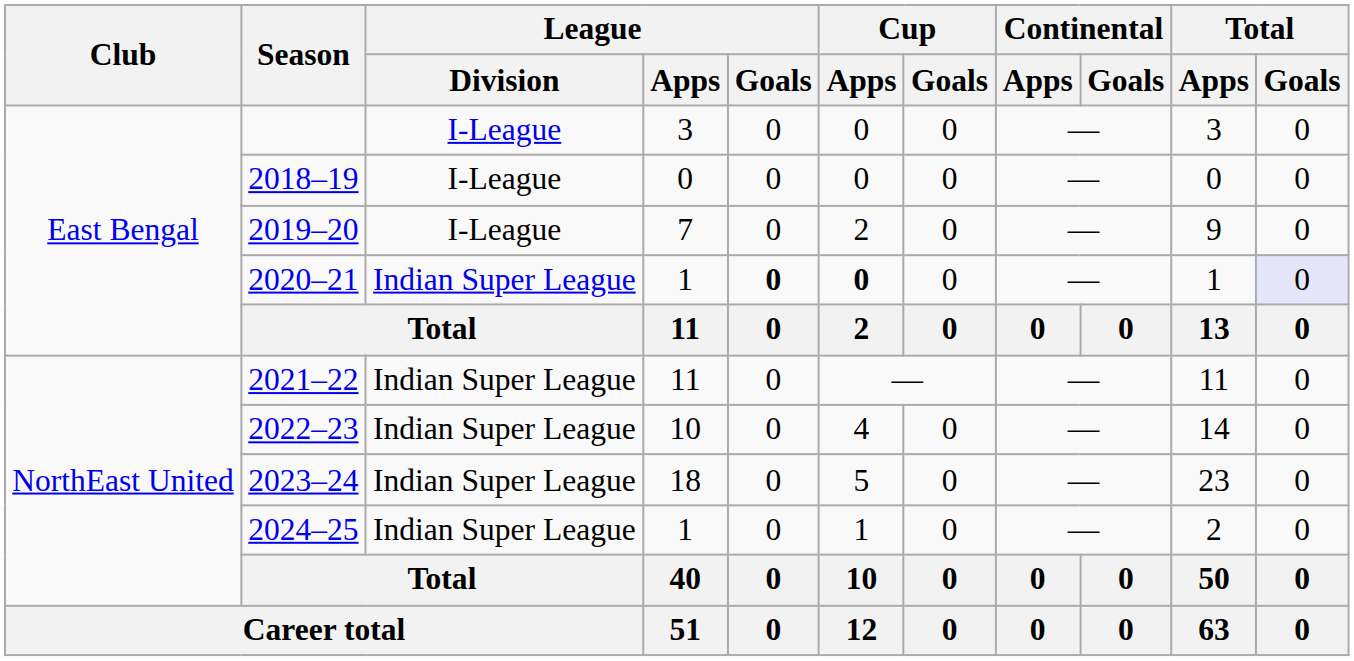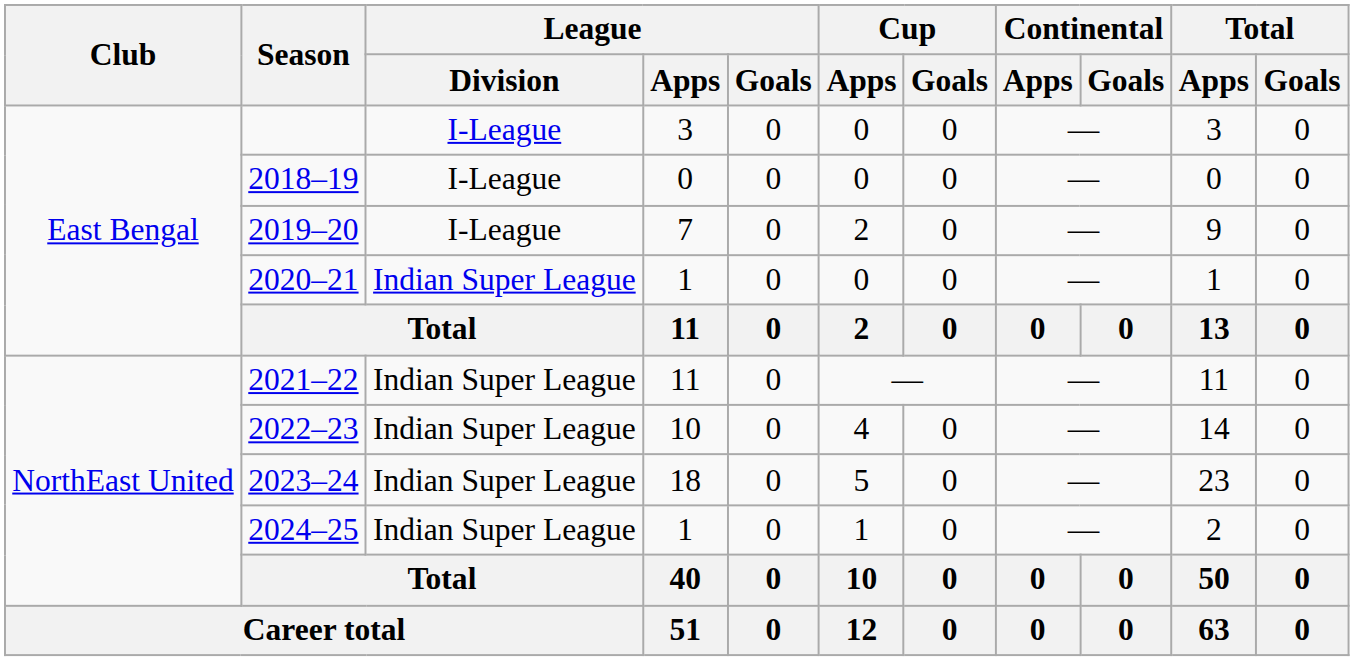(773, 279) bold -> (773, 279) normal
(861, 279) bold -> (861, 279) normal
(1302, 279) lavender background -> (1302, 279) no background
